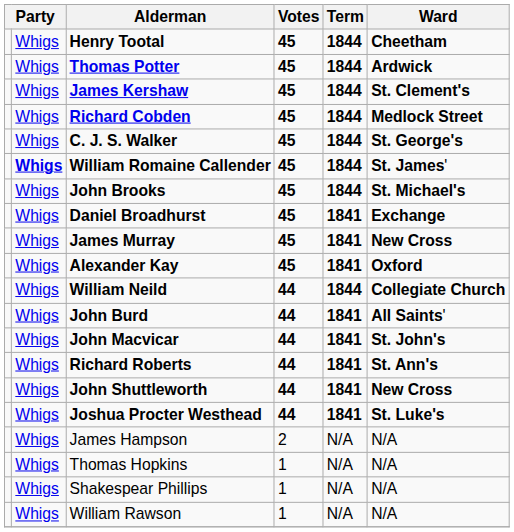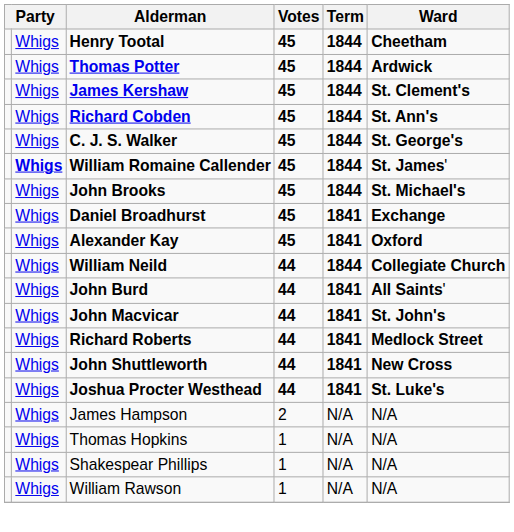(427, 116) Medlock Street -> (405, 116) St. Ann's
- row: (122, 240)
(405, 365) St. Ann's -> (427, 340) Medlock Street
